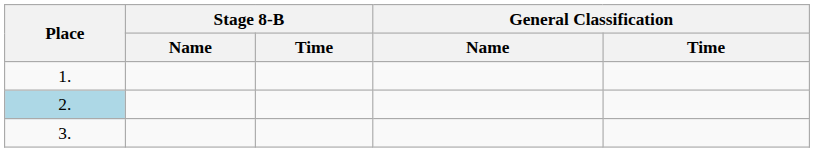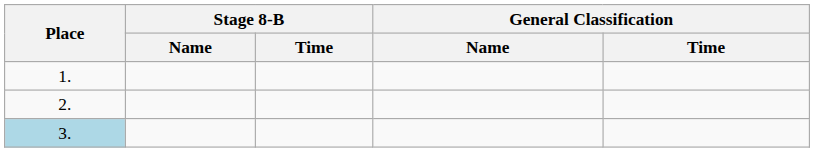(65, 104) lightblue background -> (65, 104) no background
(65, 133) no background -> (65, 133) lightblue background
